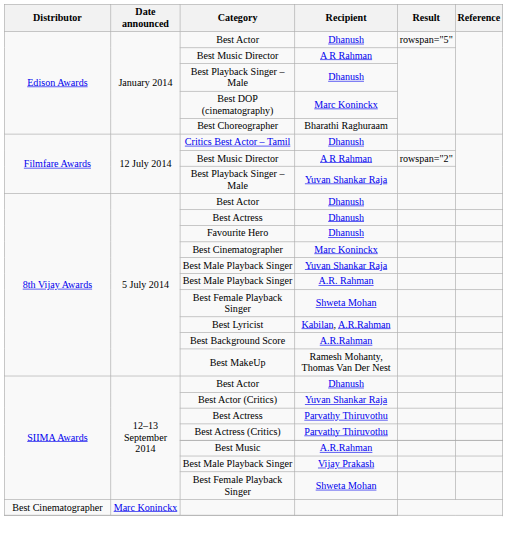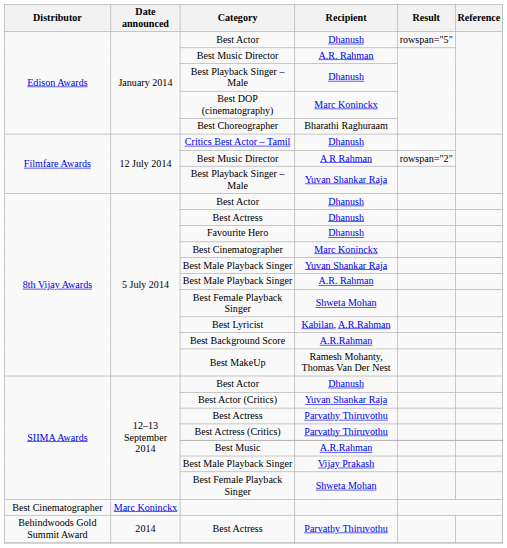(346, 55) A R Rahman -> (346, 55) A.R. Rahman
+ row: (57, 529)
